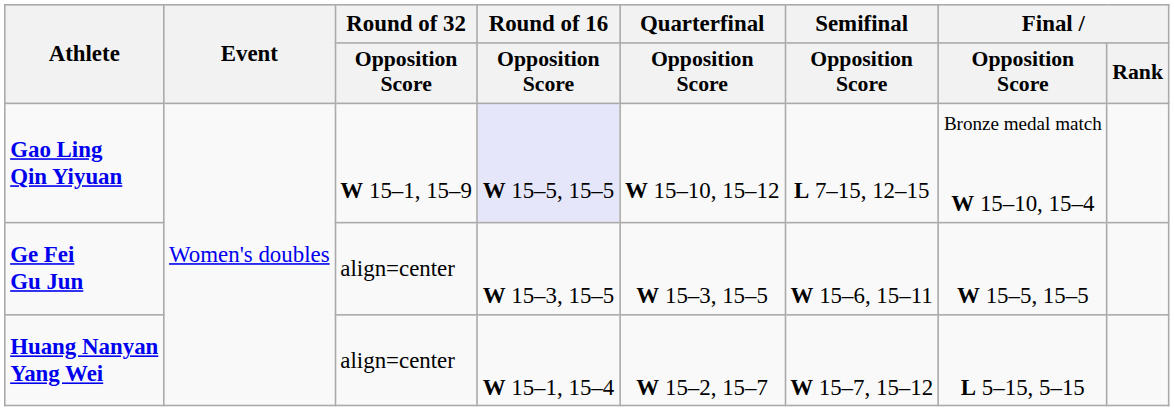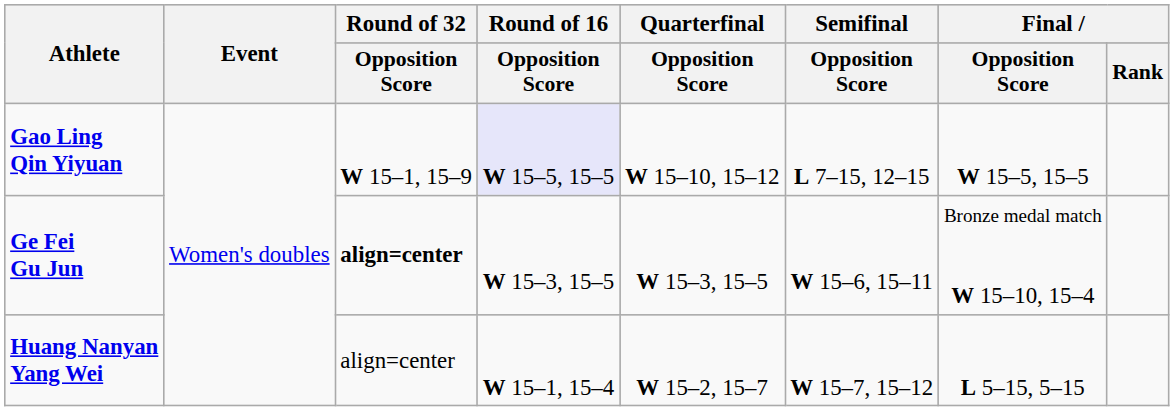(1023, 164) Bronze medal match W 15–10, 15–4 -> (1023, 176) W 15–5, 15–5
(398, 268) normal -> (402, 255) bold
(1023, 295) W 15–5, 15–5 -> (1023, 256) Bronze medal match W 15–10, 15–4
